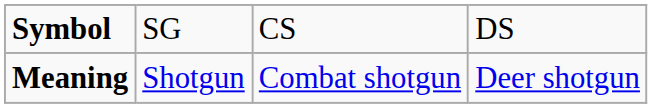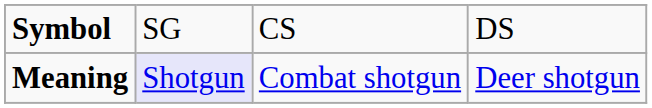(193, 77) no background -> (193, 77) lavender background
